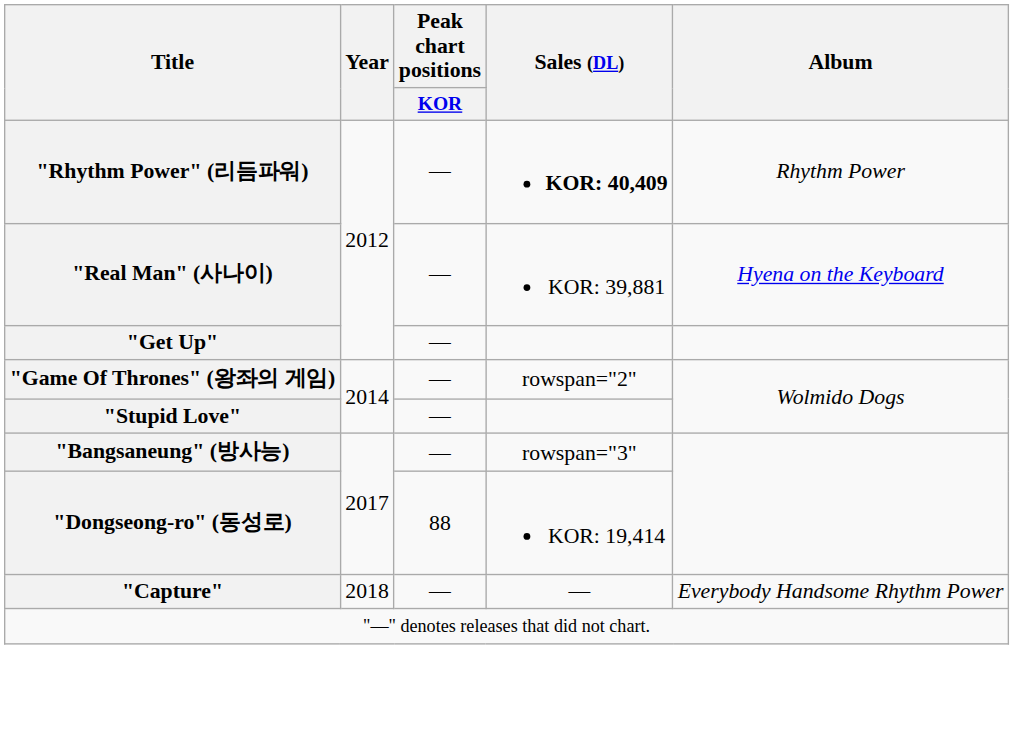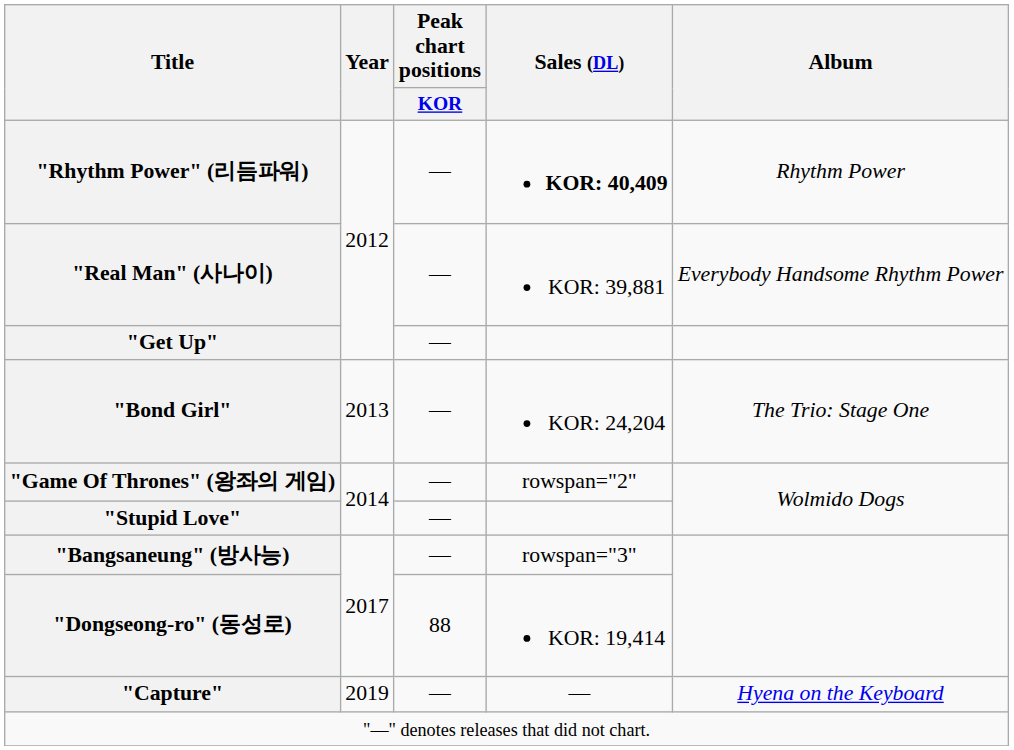(841, 274) Hyena on the Keyboard -> (841, 274) Everybody Handsome Rhythm Power
+ row: (172, 411)
(367, 591) 2018 -> (367, 693) 2019
(841, 591) Everybody Handsome Rhythm Power -> (841, 693) Hyena on the Keyboard
